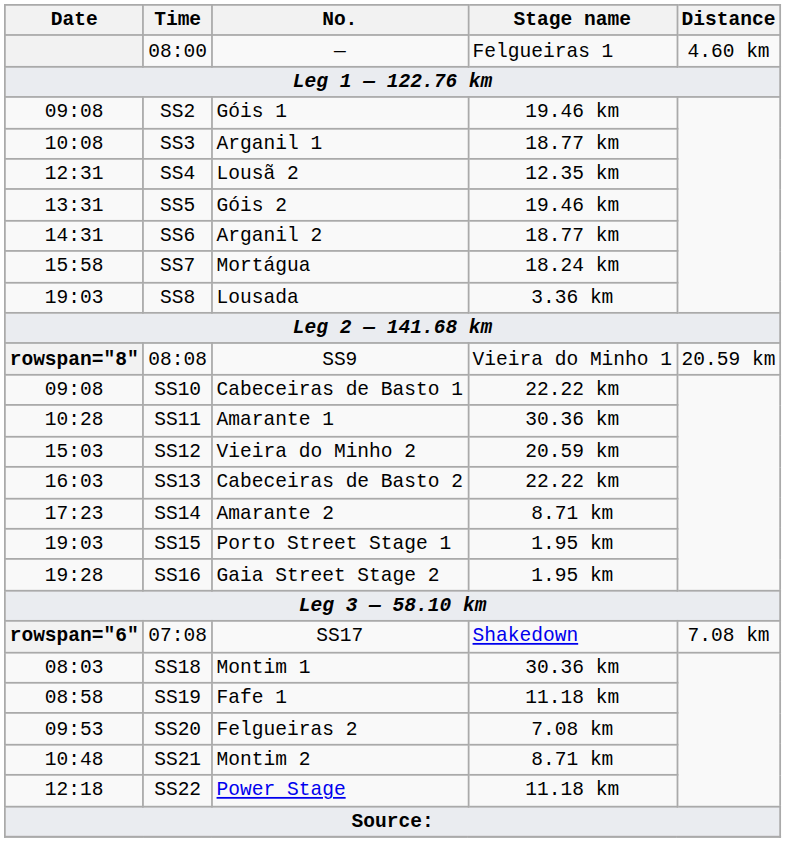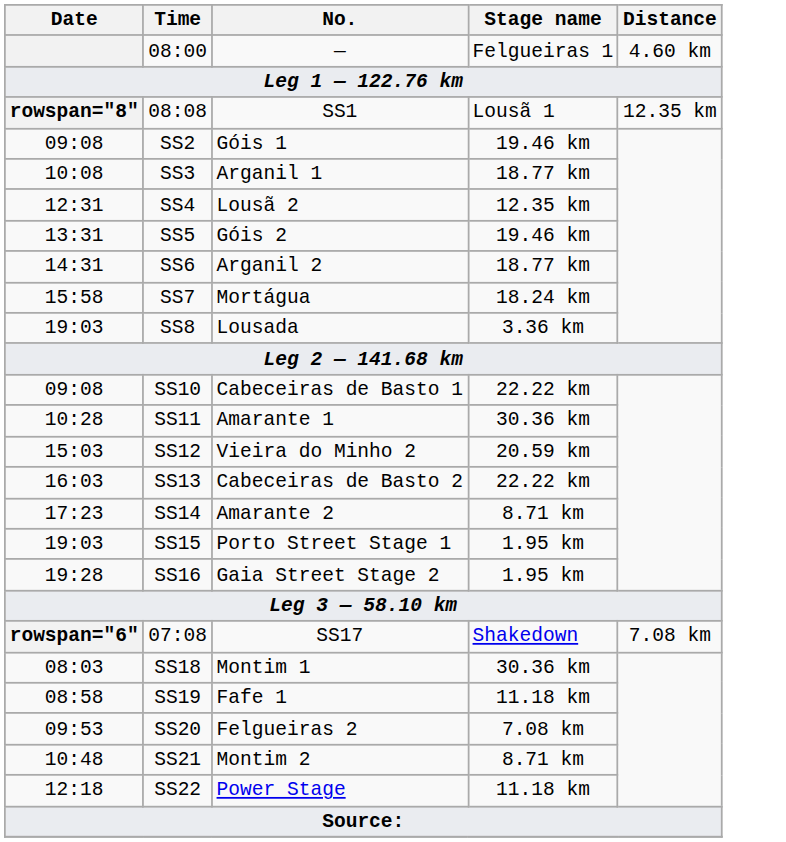+ row: (340, 113)
- row: (340, 359)
